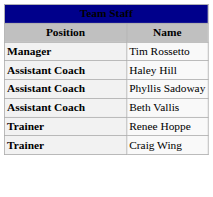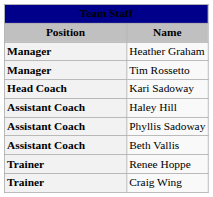+ row: (167, 51)
+ row: (162, 89)
